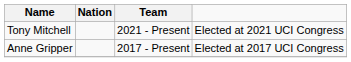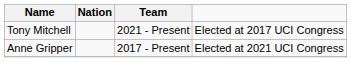(269, 30) Elected at 2021 UCI Congress -> (269, 30) Elected at 2017 UCI Congress
(269, 48) Elected at 2017 UCI Congress -> (269, 48) Elected at 2021 UCI Congress
